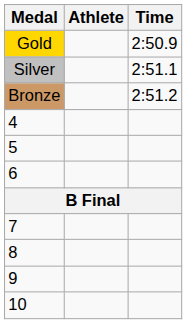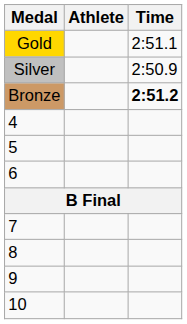(155, 43) 2:50.9 -> (155, 43) 2:51.1
(155, 69) 2:51.1 -> (155, 69) 2:50.9
(155, 95) normal -> (155, 95) bold
